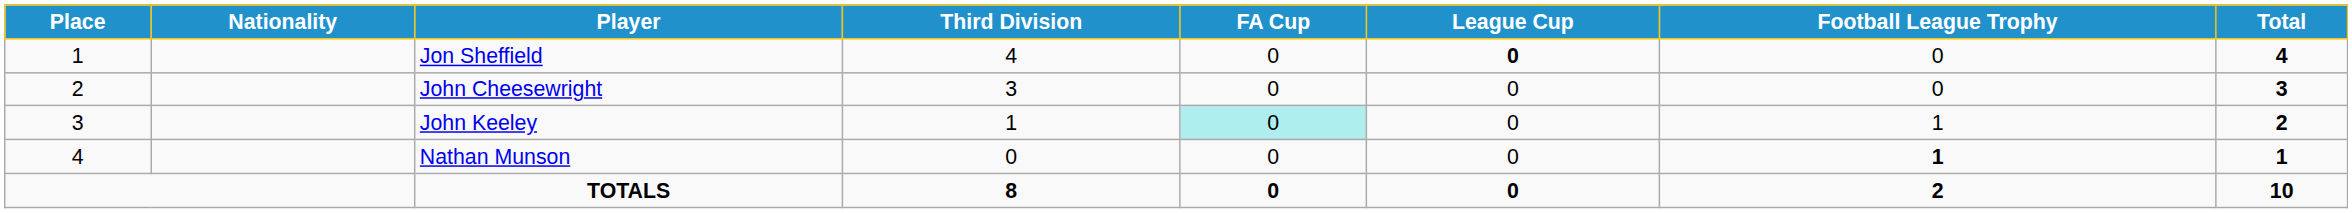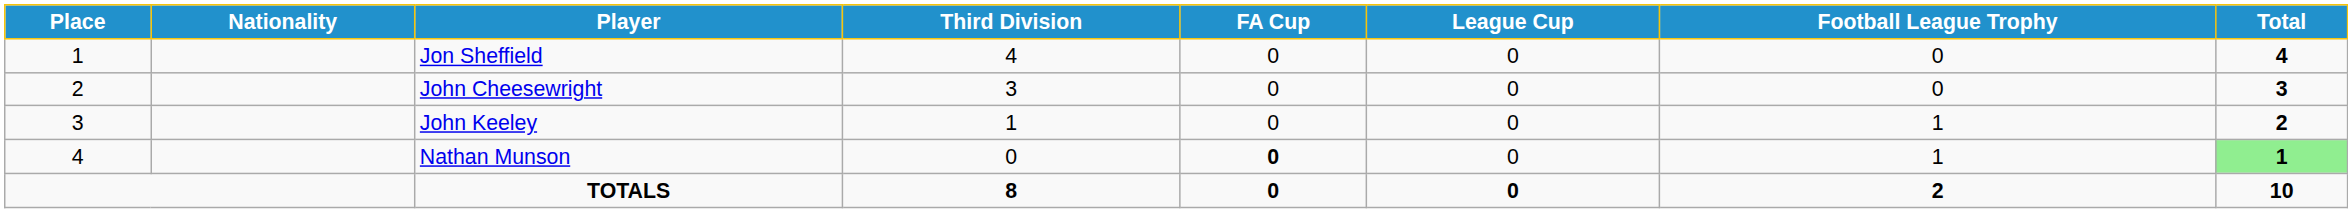(1513, 56) bold -> (1513, 56) normal
(1273, 123) paleturquoise background -> (1273, 123) no background
(1273, 157) normal -> (1273, 157) bold
(1938, 157) bold -> (1938, 157) normal
(2282, 157) no background -> (2282, 157) lightgreen background
